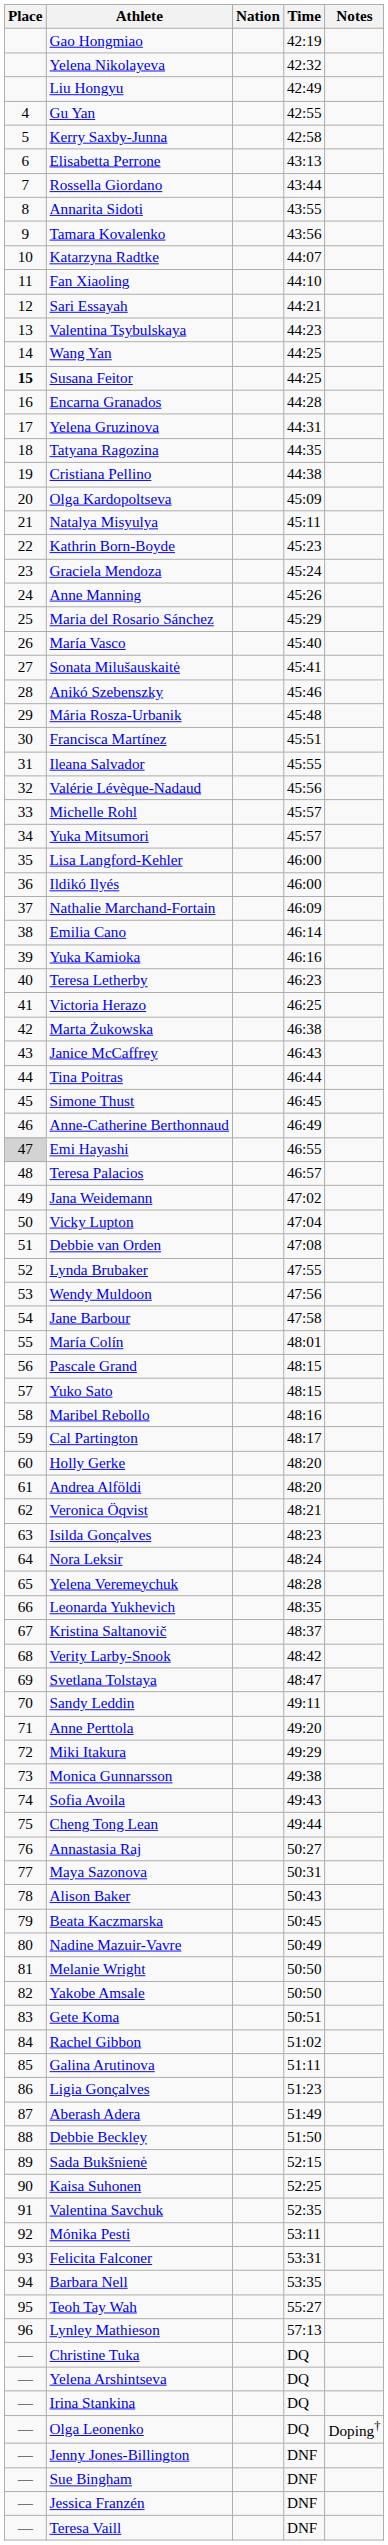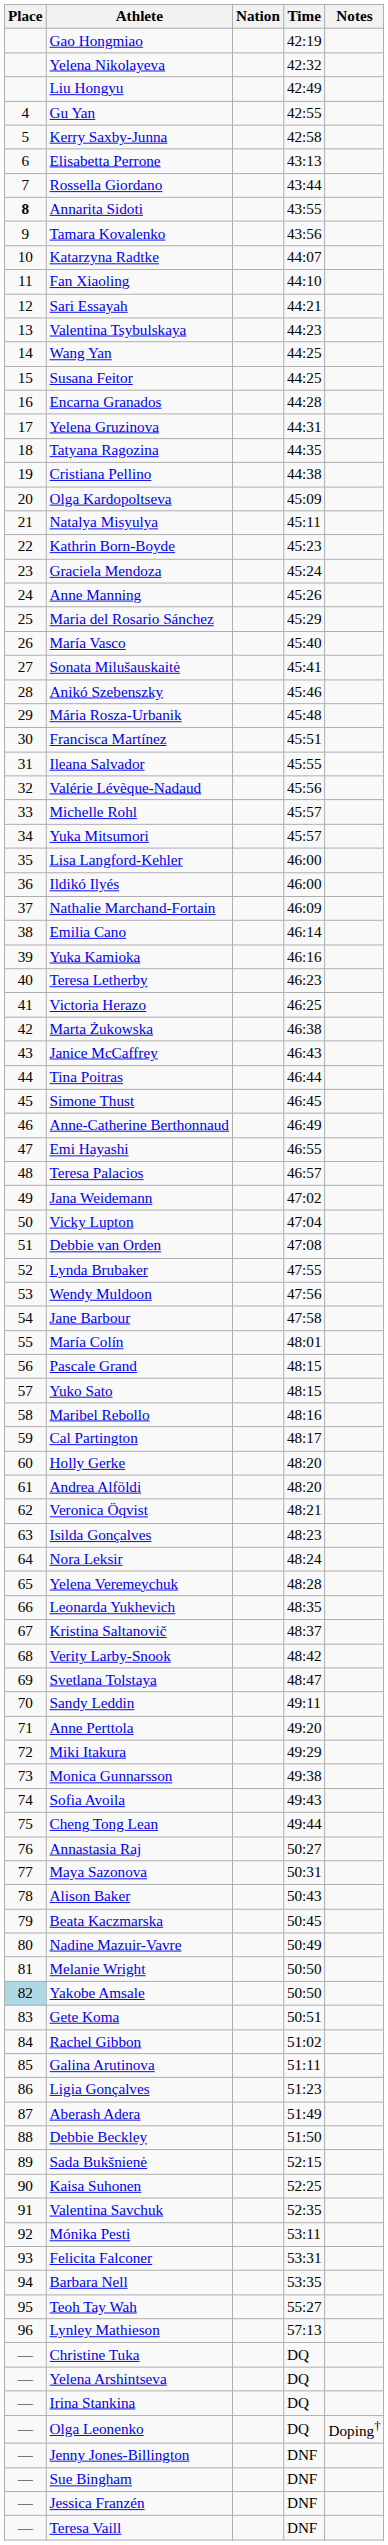(25, 209) normal -> (25, 209) bold
(25, 378) bold -> (25, 378) normal
(25, 1149) lightgrey background -> (25, 1149) no background
(25, 1993) no background -> (25, 1993) lightblue background
